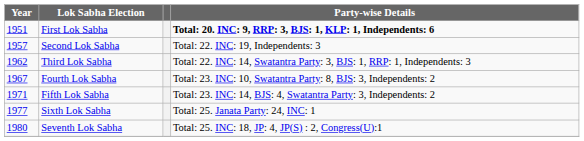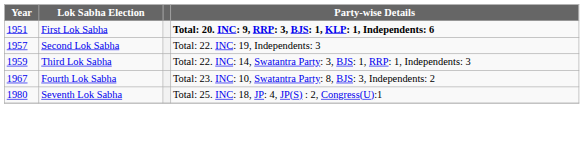(17, 62) 1962 -> (17, 62) 1959
- row: (75, 95)
- row: (76, 111)
